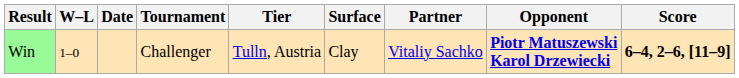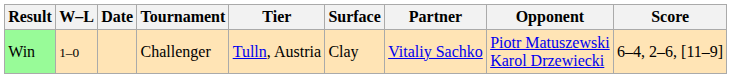(554, 51) bold -> (550, 51) normal
(678, 51) bold -> (670, 51) normal
